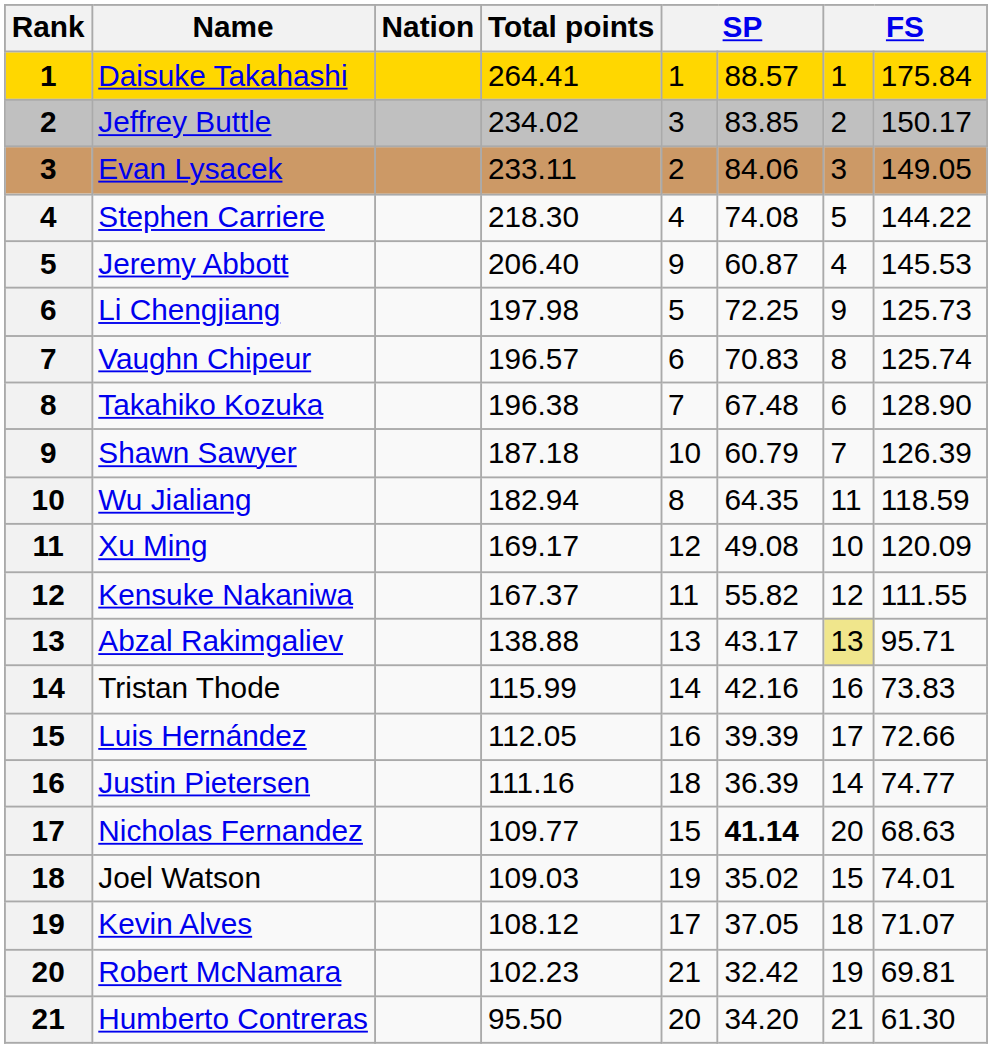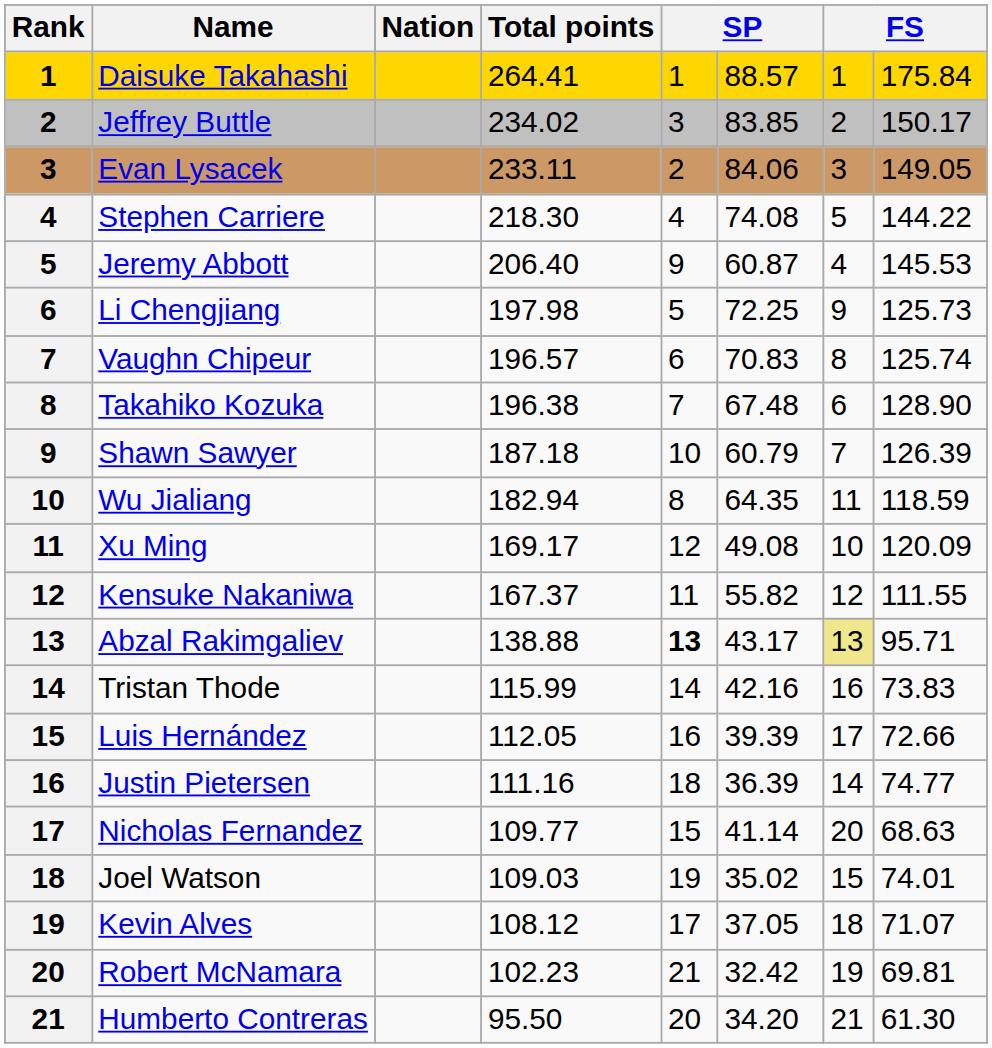(685, 641) normal -> (685, 641) bold
(762, 830) bold -> (762, 830) normal
